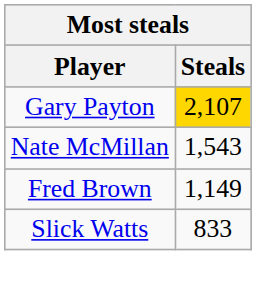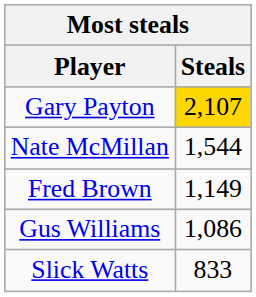(213, 147) 1,543 -> (213, 147) 1,544
+ row: (90, 229)
